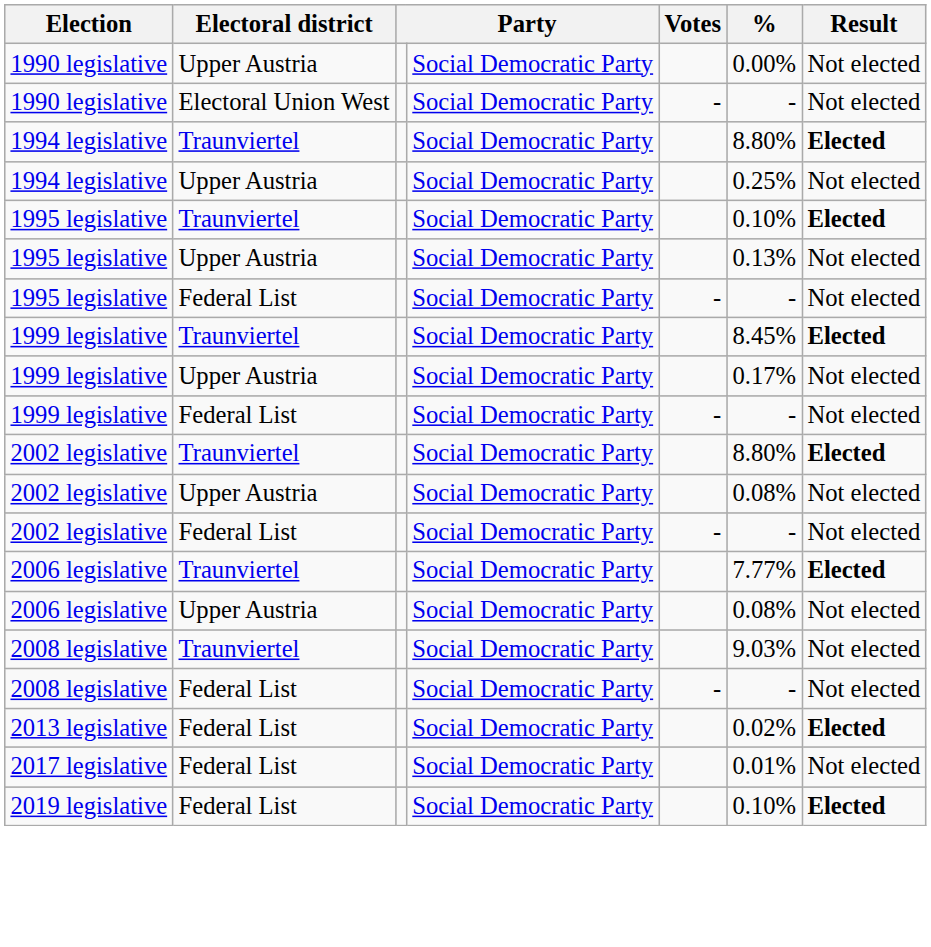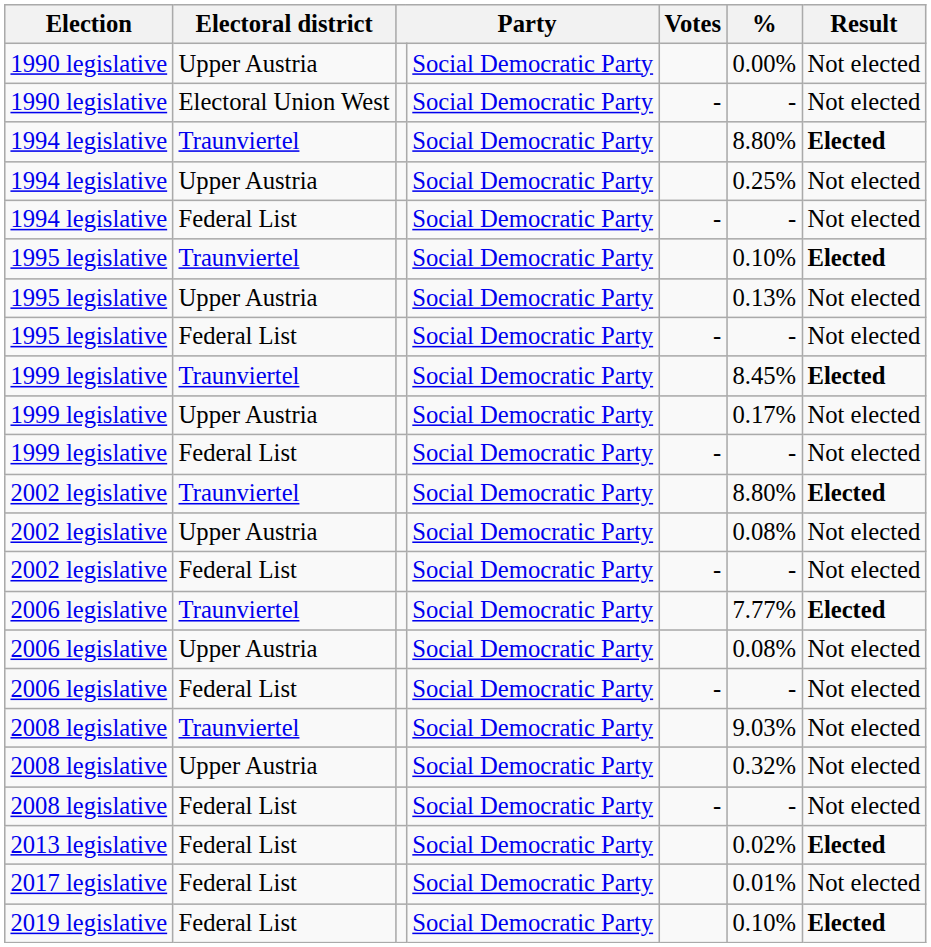+ row: (89, 219)
+ row: (89, 688)
+ row: (89, 766)
